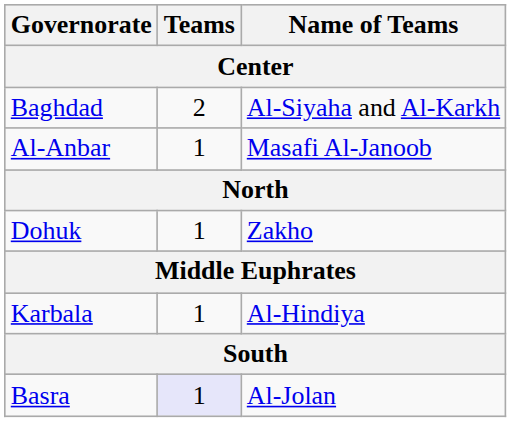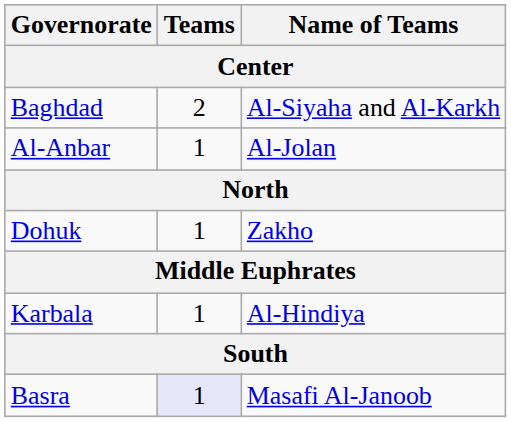(339, 148) Masafi Al-Janoob -> (291, 148) Al-Jolan
(291, 395) Al-Jolan -> (339, 395) Masafi Al-Janoob
